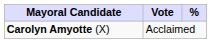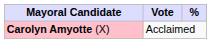(58, 30) no background -> (58, 30) pink background
